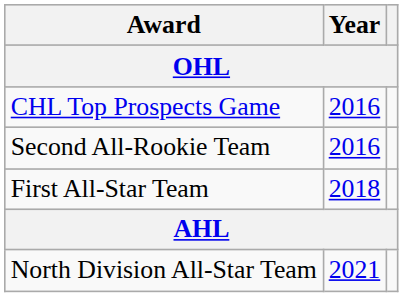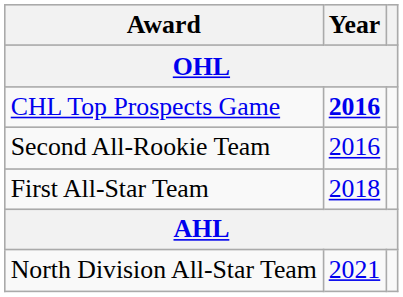(354, 106) normal -> (354, 106) bold
